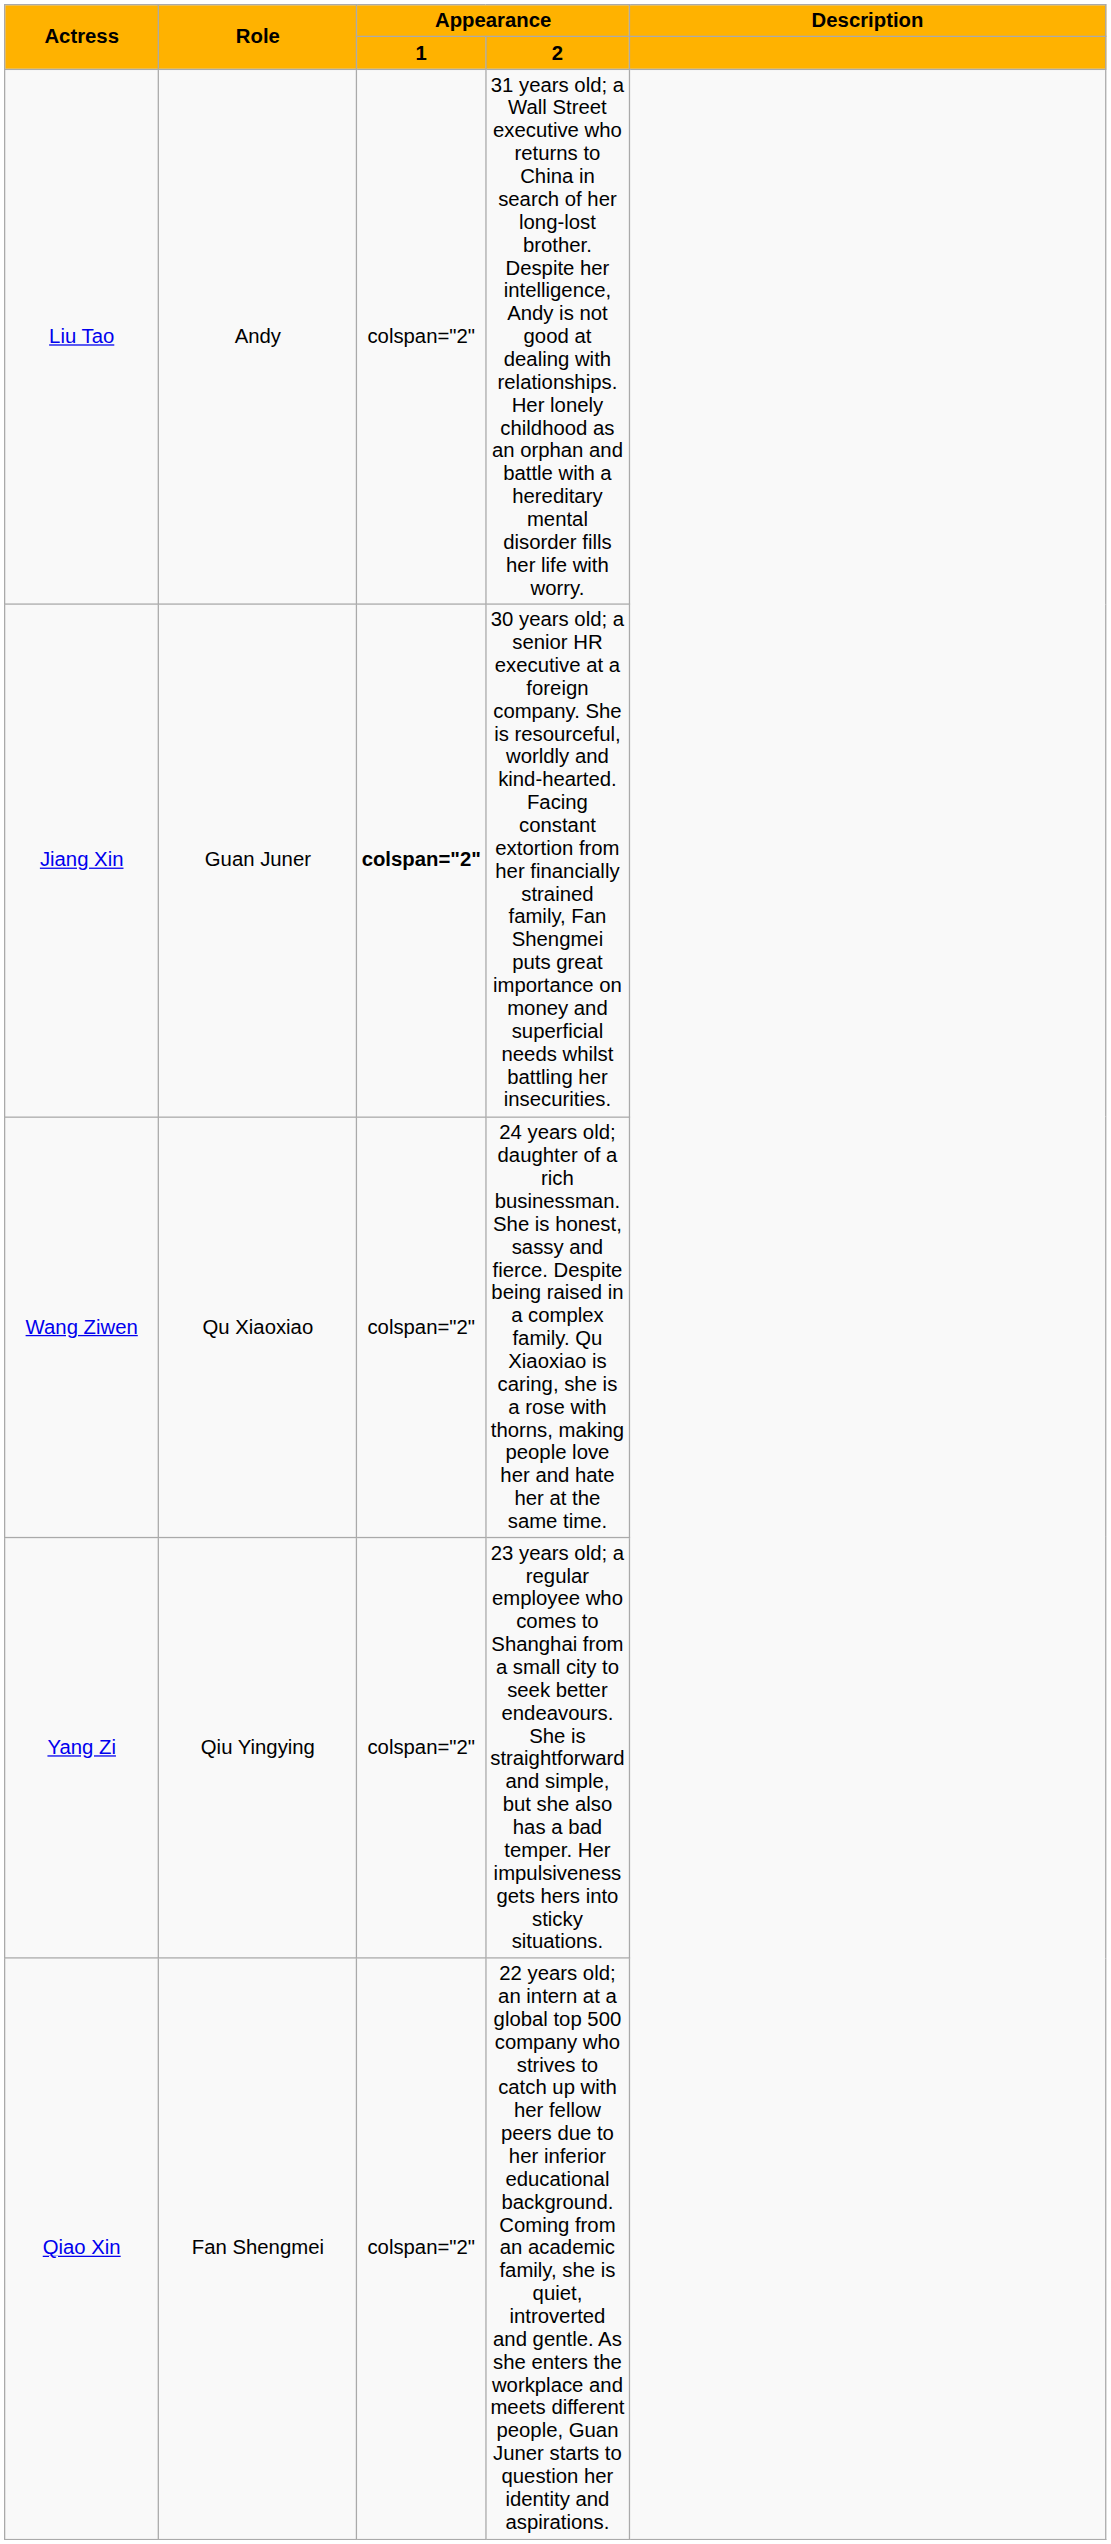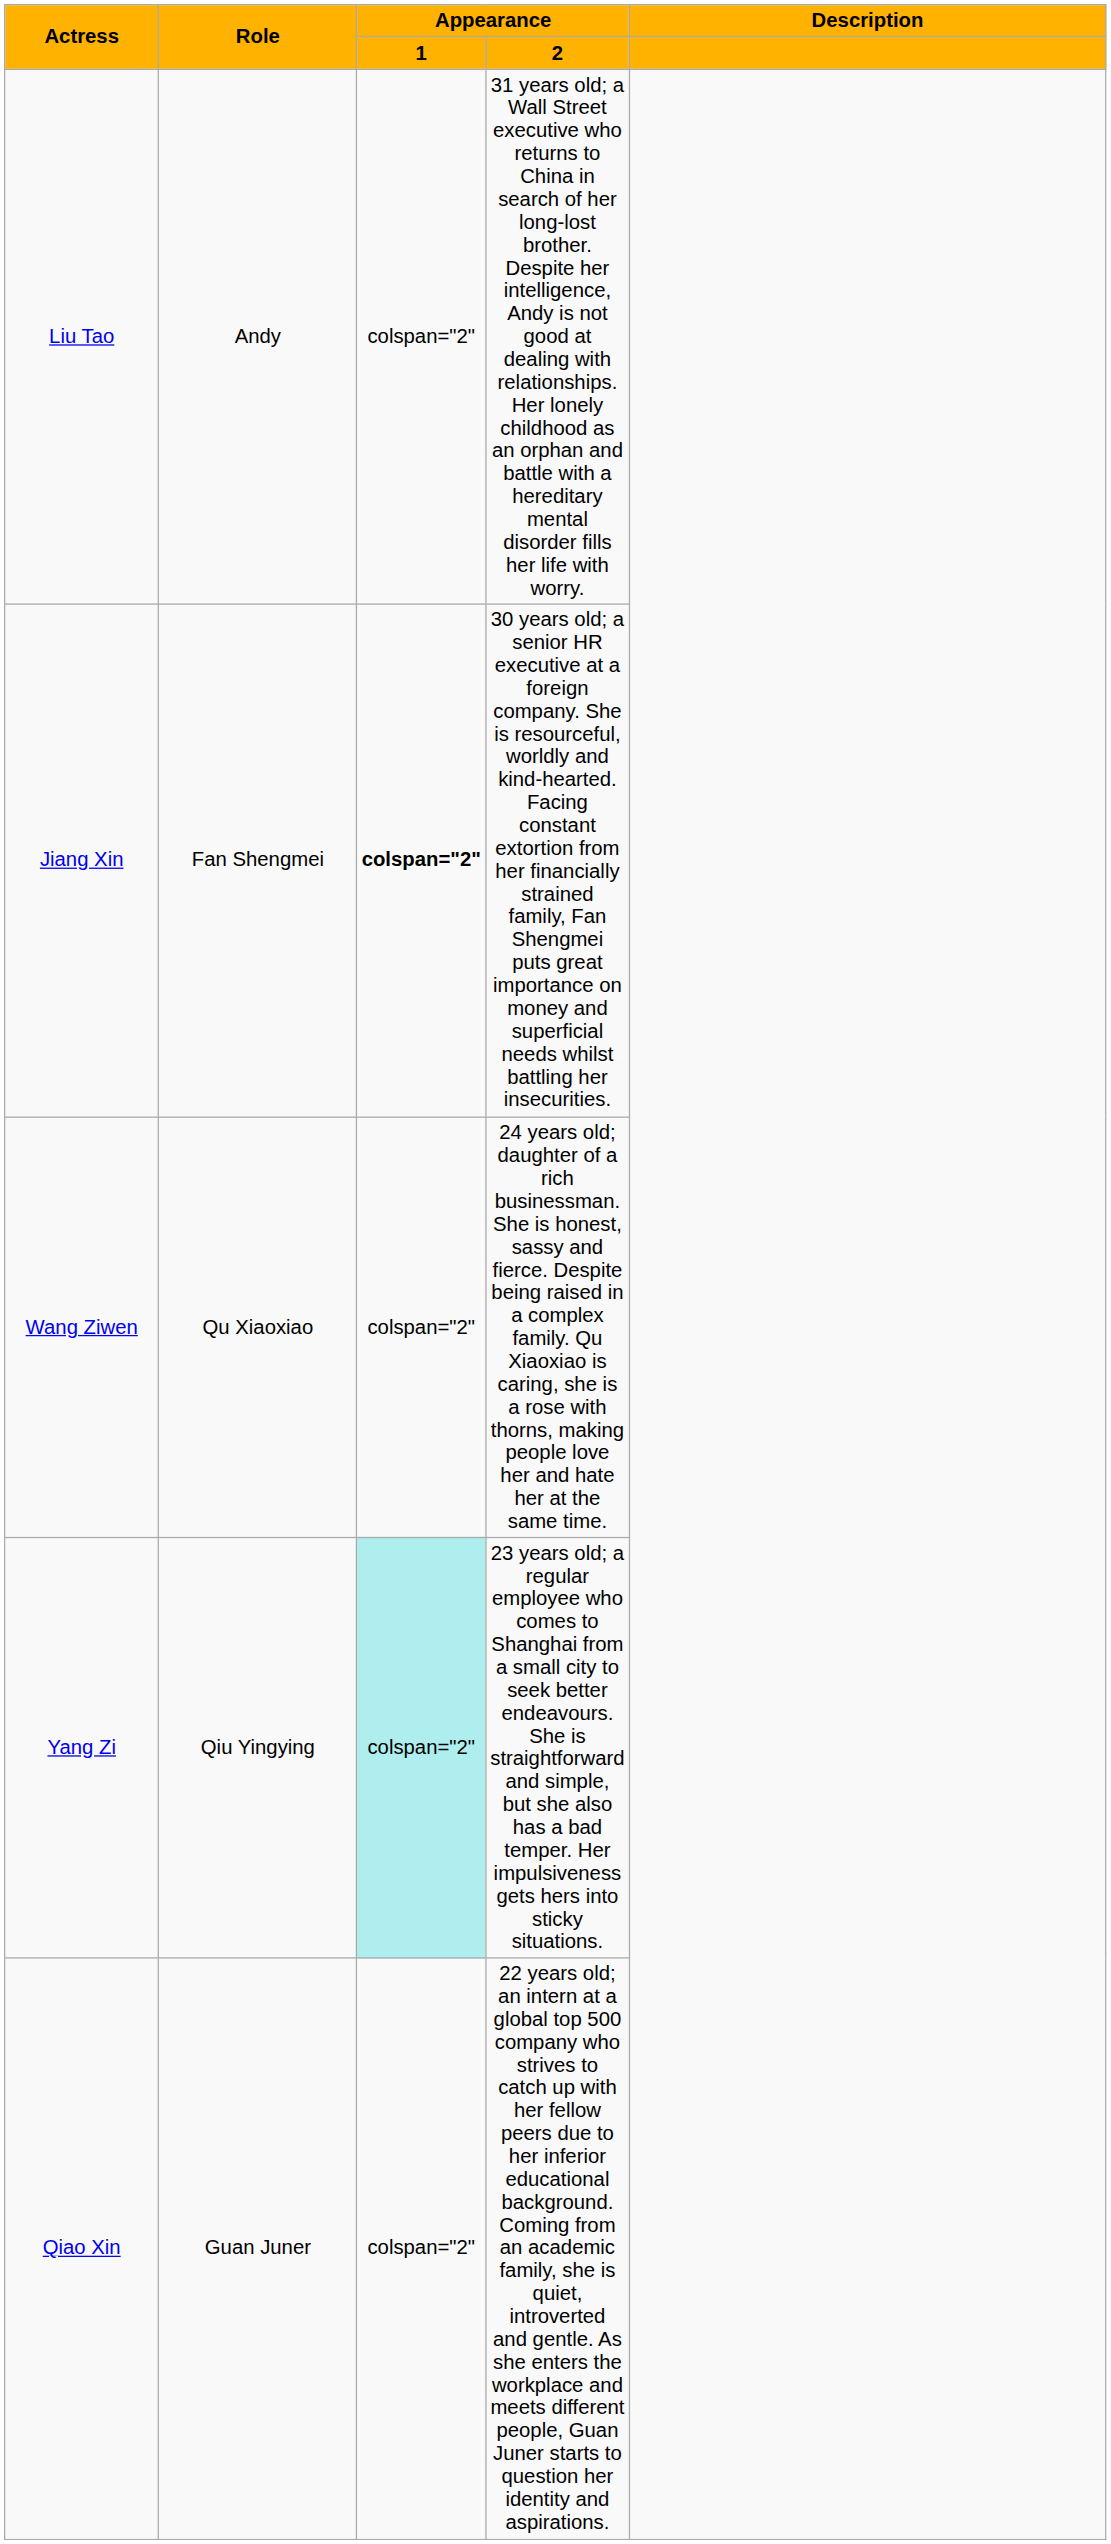(258, 860) Guan Juner -> (258, 860) Fan Shengmei
(421, 1747) no background -> (421, 1747) paleturquoise background
(258, 2248) Fan Shengmei -> (258, 2248) Guan Juner
